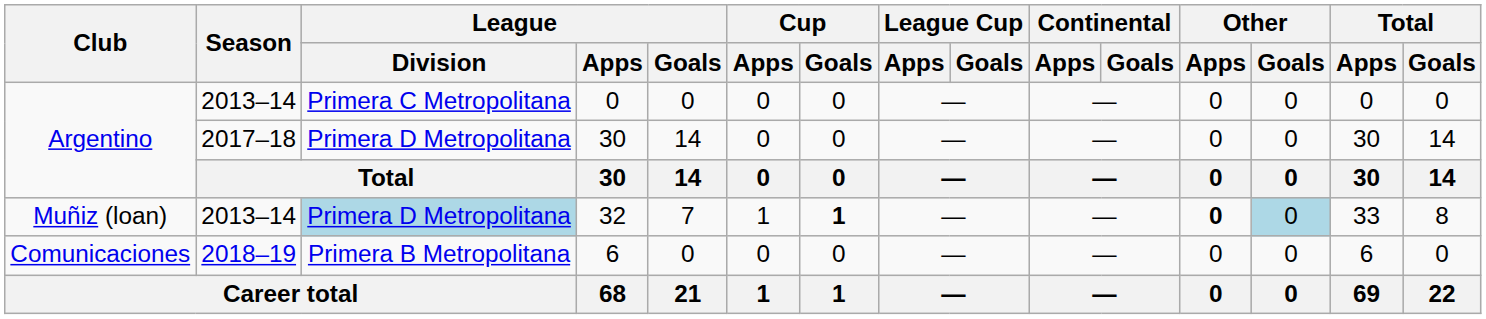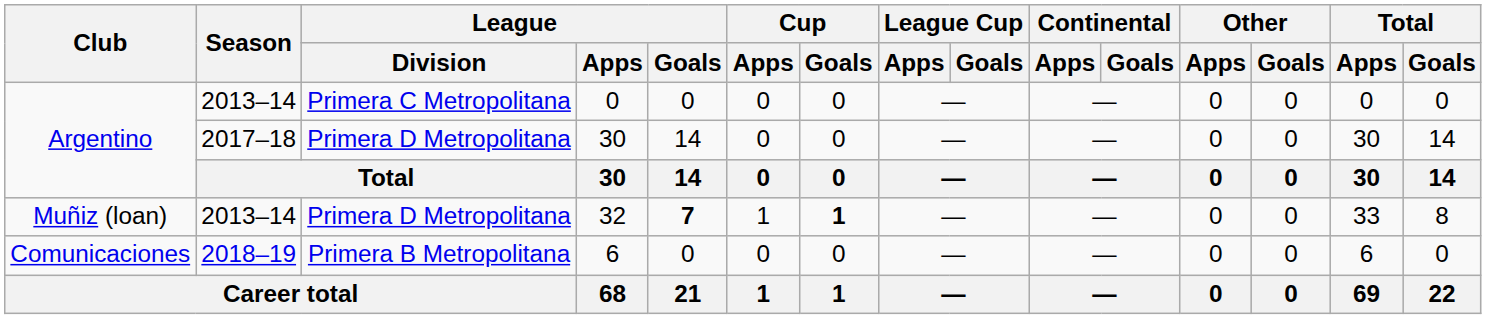(439, 216) lightblue background -> (439, 216) no background
(688, 216) normal -> (688, 216) bold
(1216, 216) bold -> (1216, 216) normal
(1291, 216) lightblue background -> (1291, 216) no background
